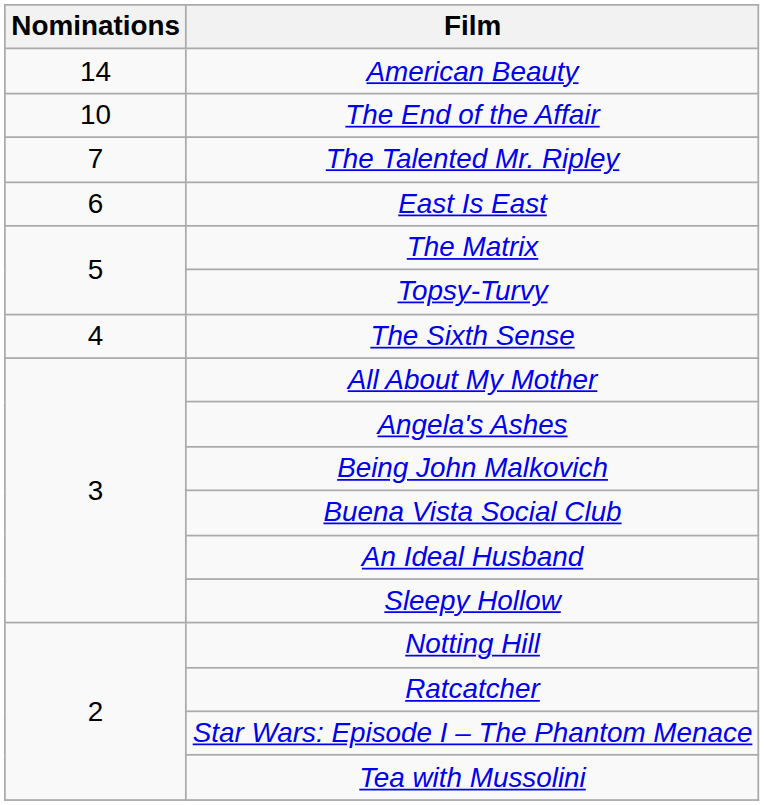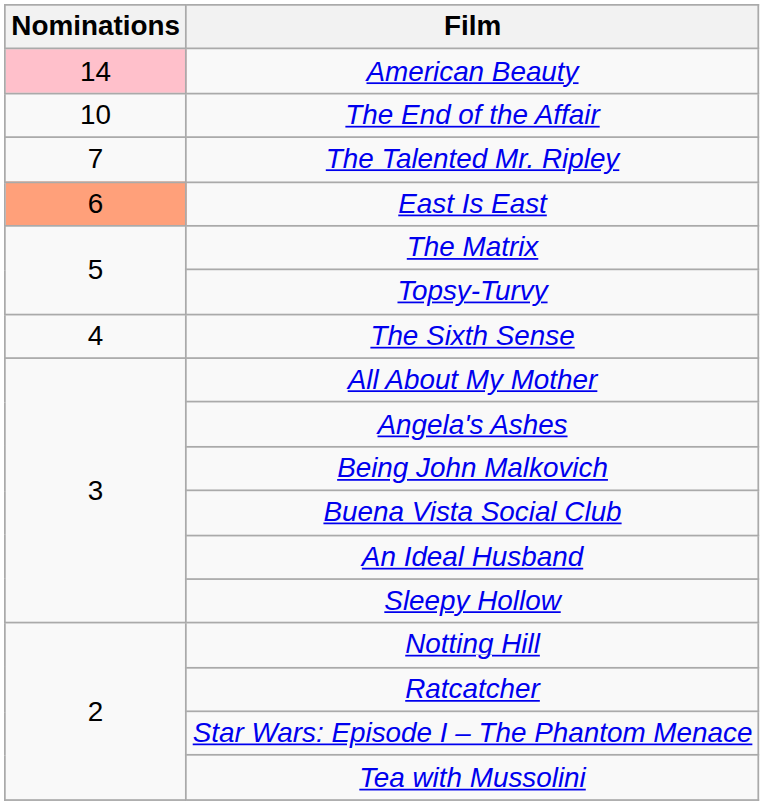(96, 70) no background -> (96, 70) pink background
(96, 203) no background -> (96, 203) lightsalmon background
